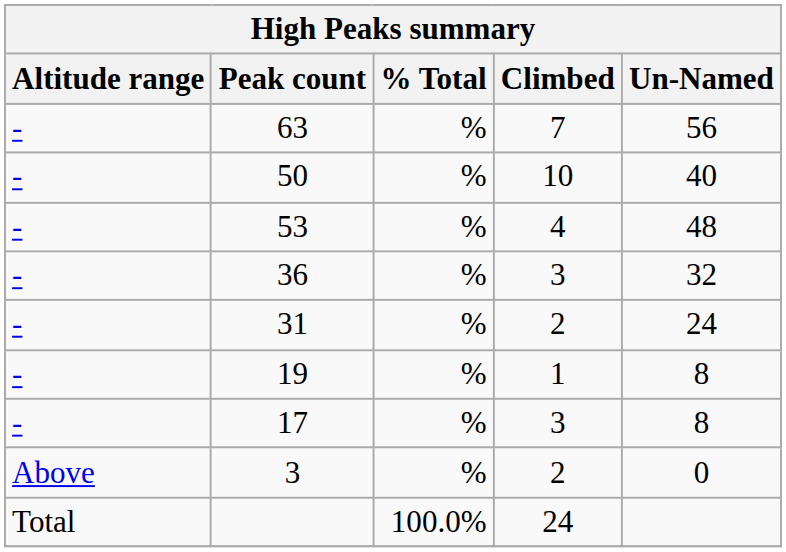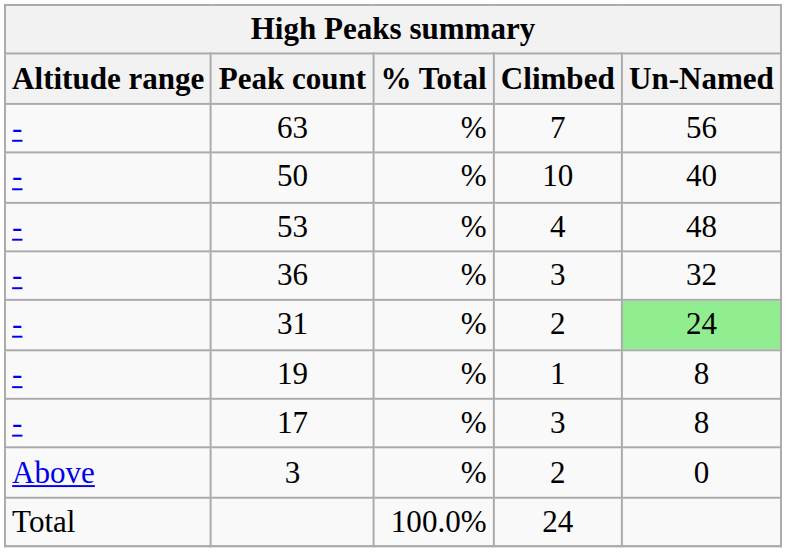(701, 324) no background -> (701, 324) lightgreen background
